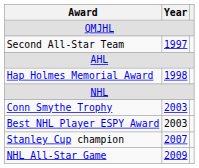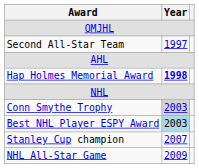(176, 76) normal -> (176, 76) bold
(176, 108) no background -> (176, 108) lightgrey background
(176, 124) no background -> (176, 124) lightblue background
